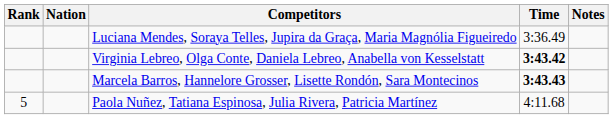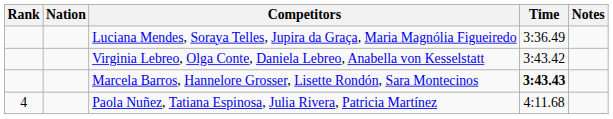(544, 59) bold -> (544, 59) normal
(24, 102) 5 -> (24, 102) 4
